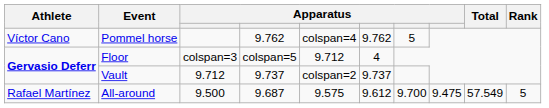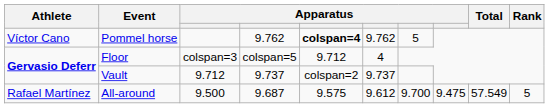(329, 38) normal -> (331, 38) bold
